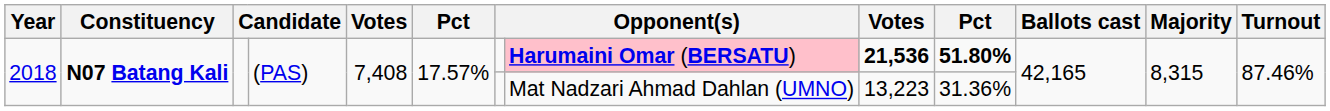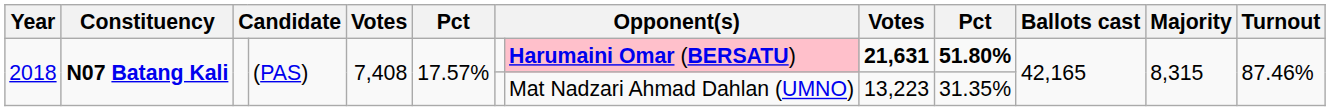(897, 55) 21,536 -> (897, 55) 21,631
(975, 89) 31.36% -> (975, 89) 31.35%
